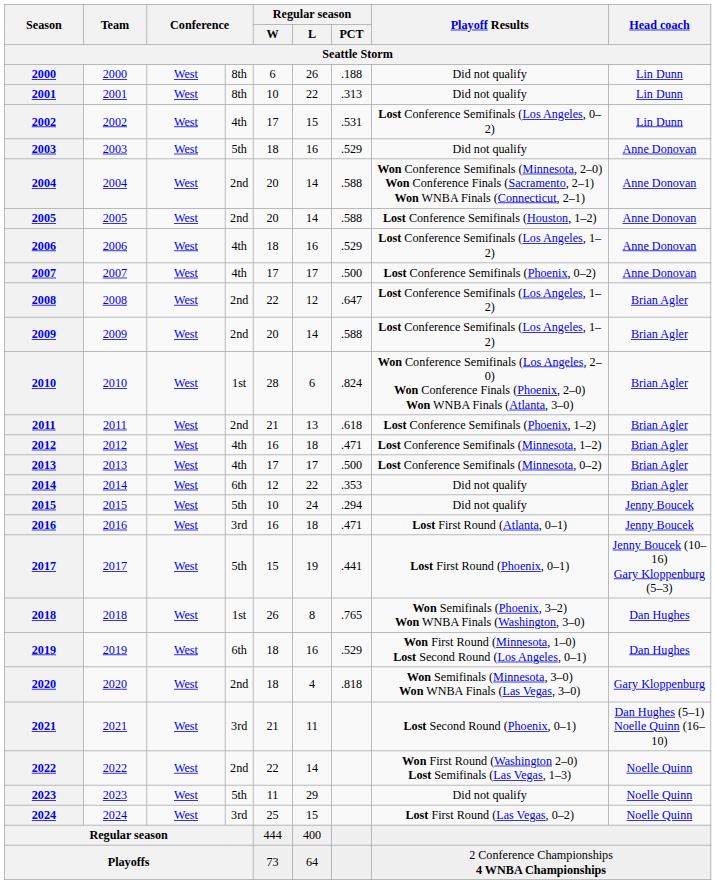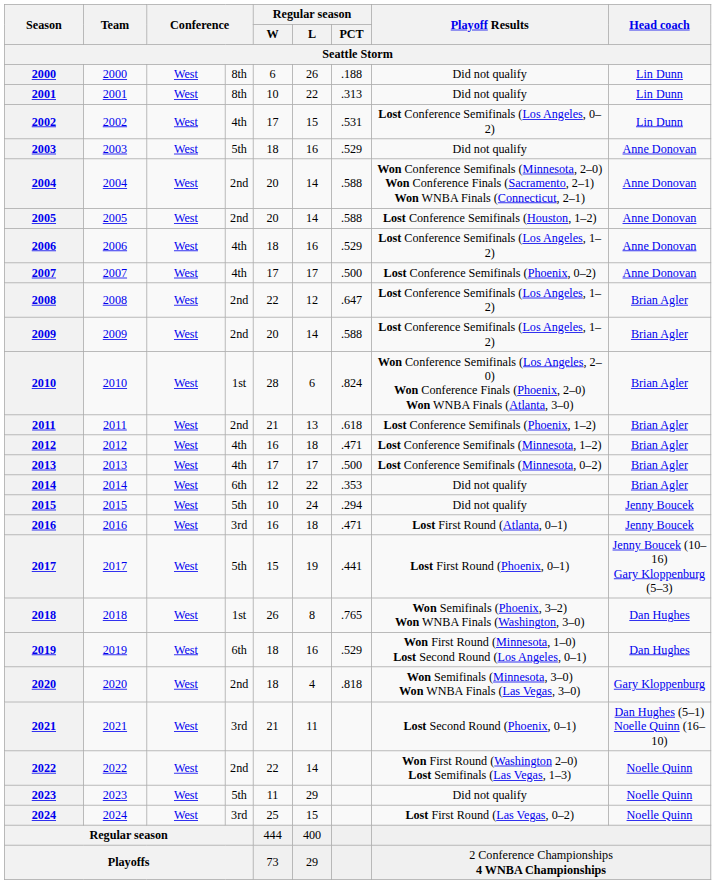(312, 862) 64 -> (312, 862) 29
